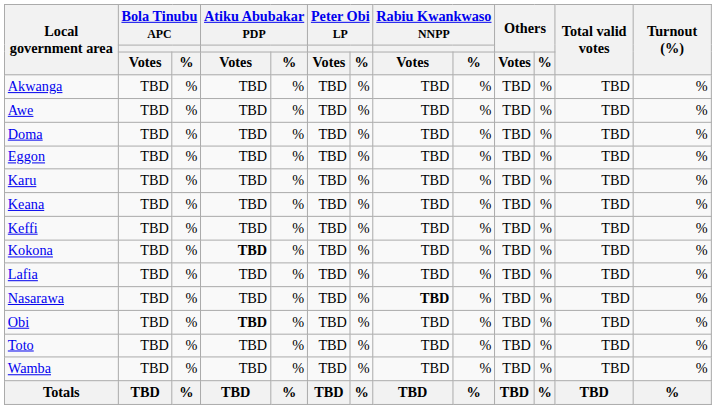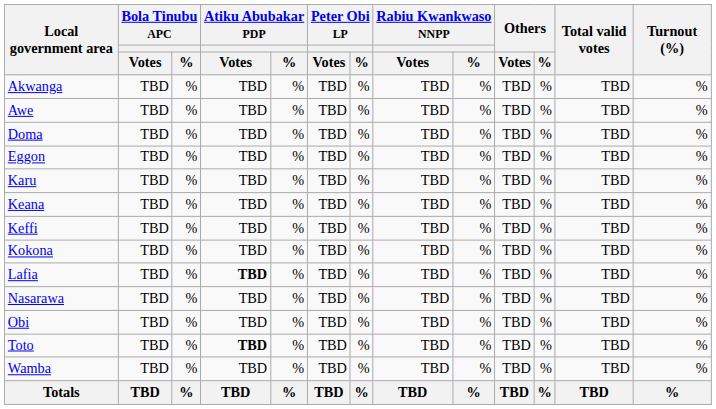(252, 251) bold -> (253, 251) normal
(253, 275) normal -> (252, 275) bold
(435, 298) bold -> (435, 298) normal
(252, 322) bold -> (253, 322) normal
(253, 345) normal -> (252, 345) bold
